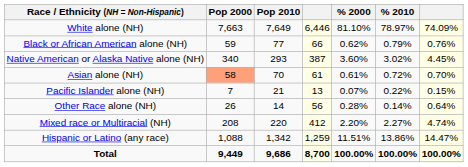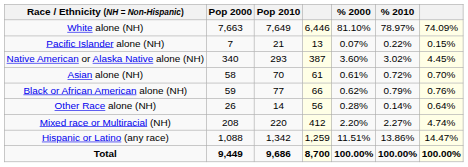rows swapped: (105, 43) <-> (105, 91)
(230, 75) lightsalmon background -> (230, 75) no background
